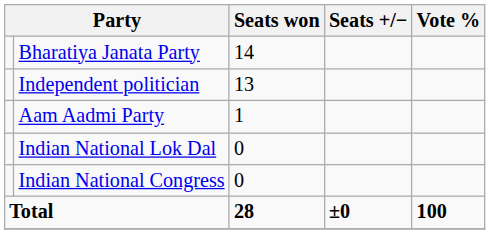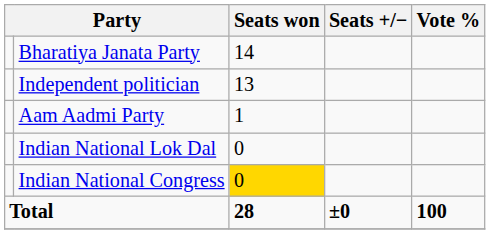(239, 180) no background -> (239, 180) gold background
